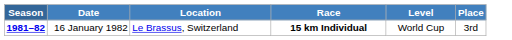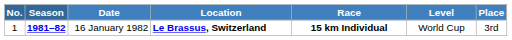+ column: (15, 12)
(185, 28) normal -> (210, 28) bold
